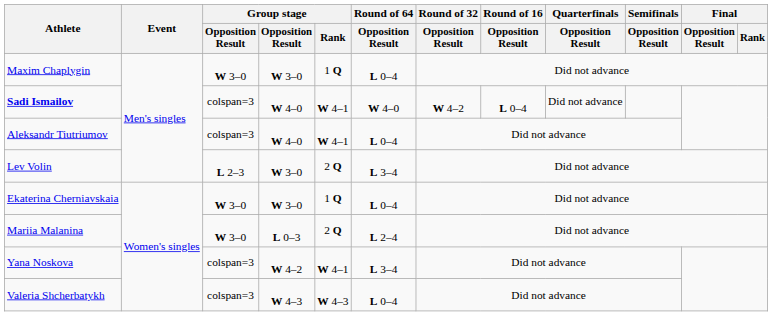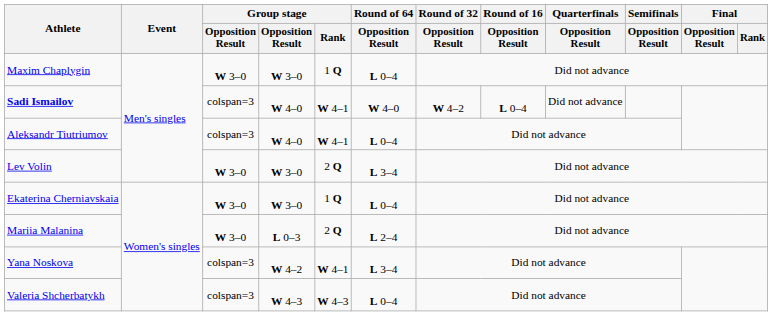(231, 173) L 2–3 -> (231, 173) W 3–0
